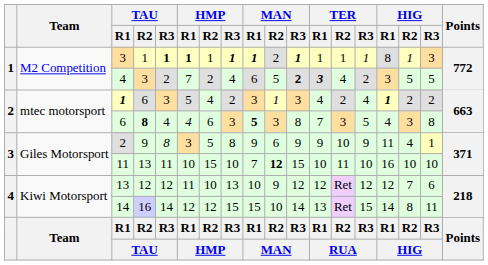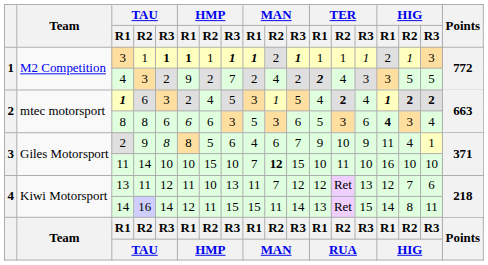(388, 57) 8 -> (388, 57) 2
(188, 78) 7 -> (188, 78) 9
(232, 78) 4 -> (232, 78) 7
(254, 78) 6 -> (254, 78) 2
(276, 78) 5 -> (276, 78) 4
(298, 78) bold -> (298, 78) normal
(320, 78) 3 -> (320, 78) 2
(366, 78) 2 -> (366, 78) 3
(188, 100) 5 -> (188, 100) 2
(232, 100) 2 -> (232, 100) 5
(298, 100) 3 -> (298, 100) 5
(343, 100) normal -> (343, 100) bold
(410, 100) normal -> (410, 100) bold
(432, 100) normal -> (432, 100) bold
(123, 121) 6 -> (123, 121) 8
(145, 121) bold -> (145, 121) normal
(167, 121) 4 -> (167, 121) 6
(188, 121) 4 -> (188, 121) 6
(254, 121) bold -> (254, 121) normal
(298, 121) 8 -> (298, 121) 6
(320, 121) 7 -> (320, 121) 5
(366, 121) 5 -> (366, 121) 6
(388, 121) normal -> (388, 121) bold
(432, 121) 8 -> (432, 121) 4
(188, 142) 3 -> (188, 142) 8
(232, 142) 8 -> (232, 142) 6
(254, 142) 9 -> (254, 142) 4
(298, 142) 9 -> (298, 142) 7
(145, 163) 13 -> (145, 163) 14
(167, 163) 11 -> (167, 163) 10
(145, 185) 12 -> (145, 185) 11
(254, 185) 10 -> (254, 185) 11
(276, 185) 9 -> (276, 185) 7
(366, 185) 12 -> (366, 185) 13
(210, 206) 12 -> (210, 206) 11
(276, 206) 10 -> (276, 206) 11
